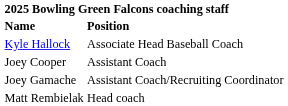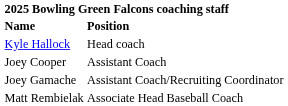(165, 44) Associate Head Baseball Coach -> (116, 44) Head coach
(116, 98) Head coach -> (165, 98) Associate Head Baseball Coach
